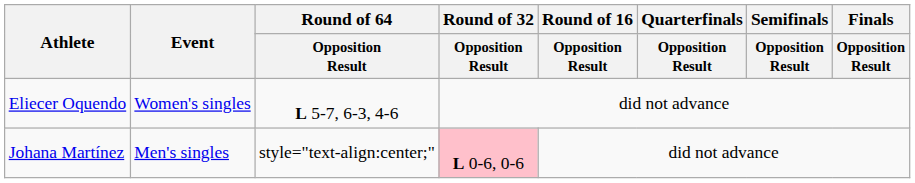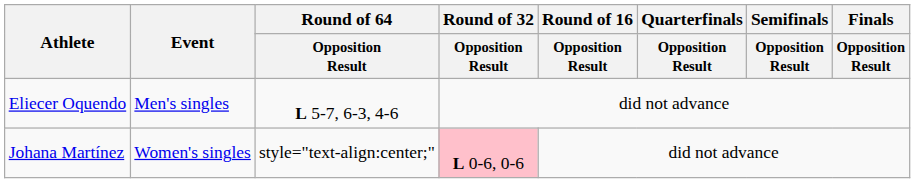(193, 103) Women's singles -> (182, 103) Men's singles
(182, 153) Men's singles -> (193, 153) Women's singles
